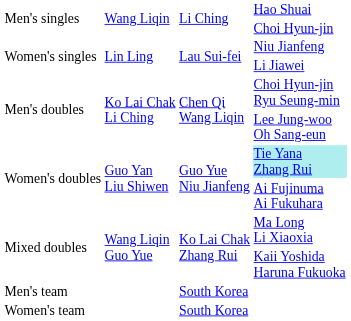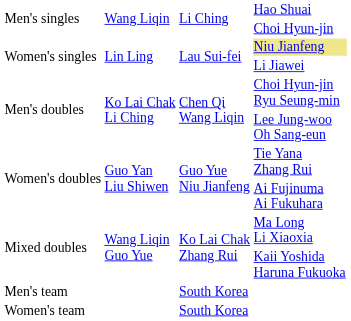(289, 47) no background -> (289, 47) khaki background
(283, 161) paleturquoise background -> (283, 161) no background
